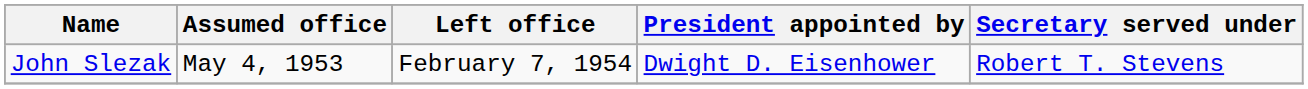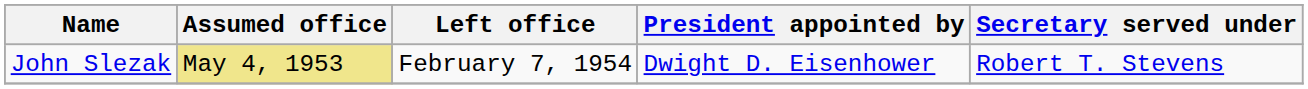(263, 64) no background -> (263, 64) khaki background
